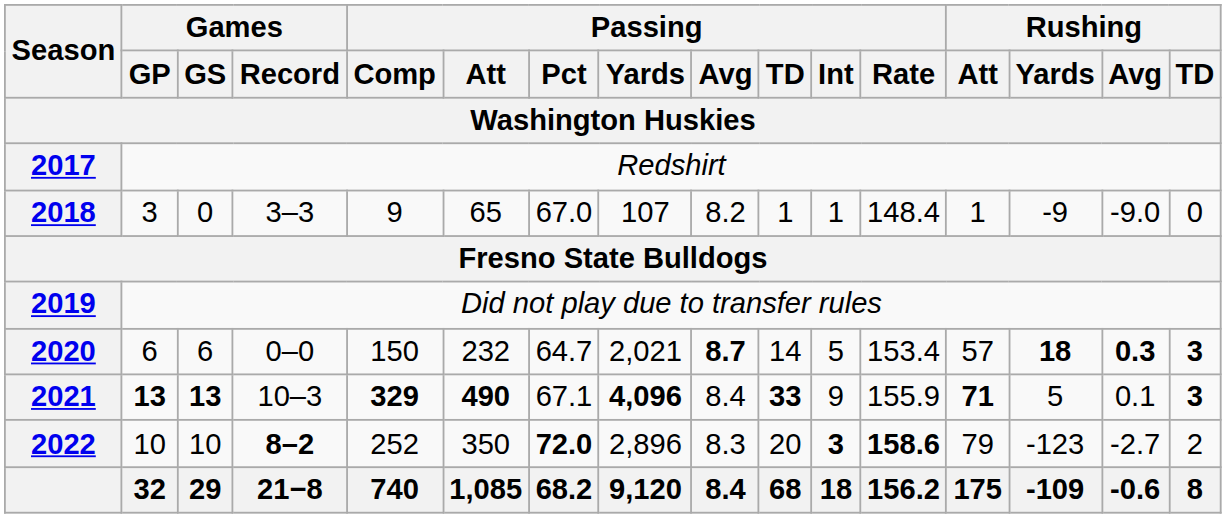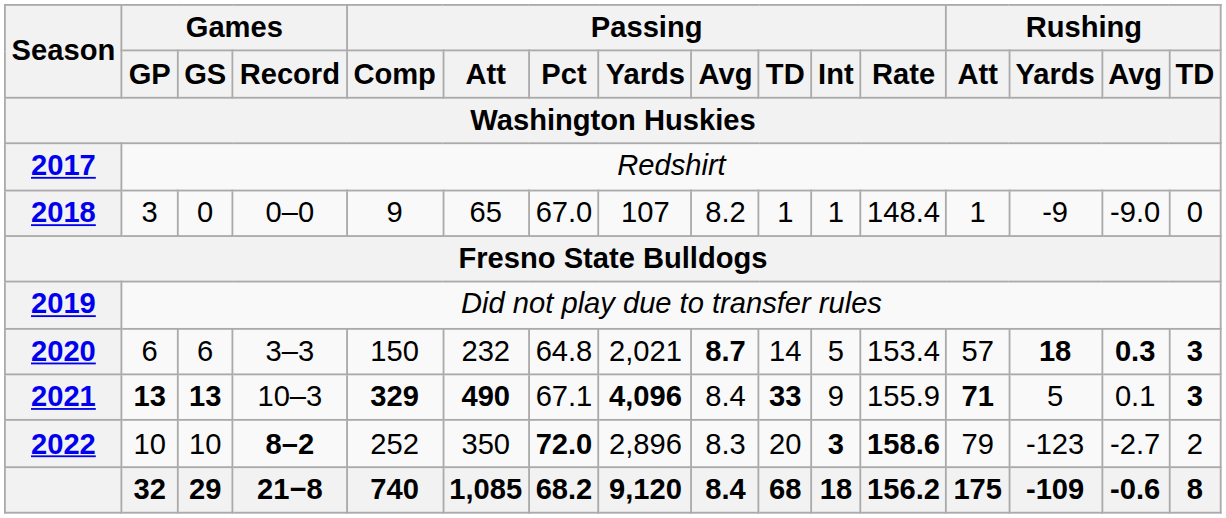(290, 212) 3–3 -> (290, 212) 0–0
(290, 350) 0–0 -> (290, 350) 3–3
(564, 350) 64.7 -> (564, 350) 64.8
